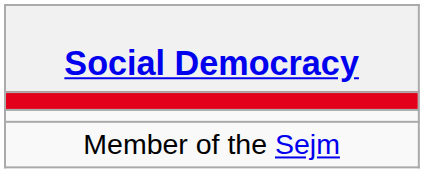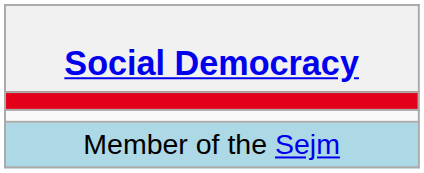(212, 145) no background -> (212, 145) lightblue background
